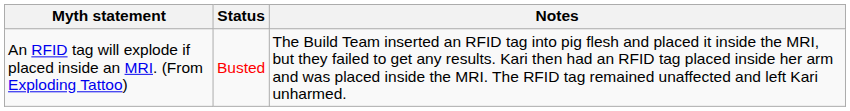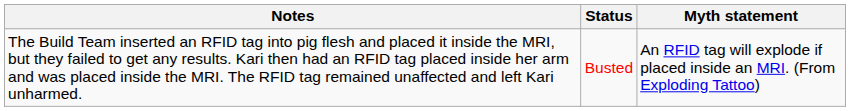columns swapped: (109, 16) <-> (557, 16)
